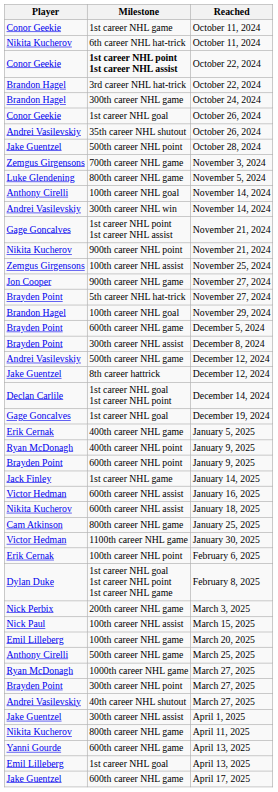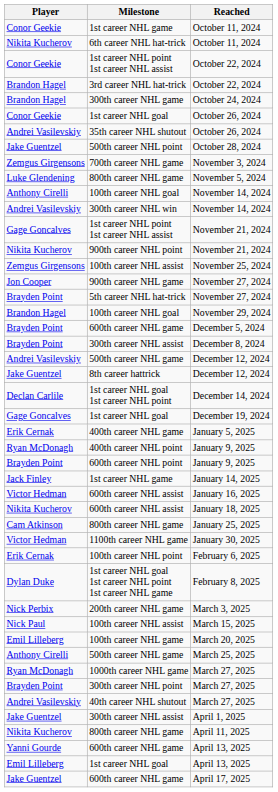(133, 64) bold -> (131, 64) normal
